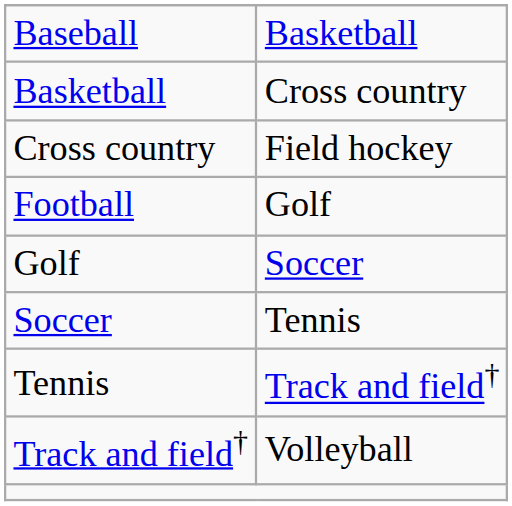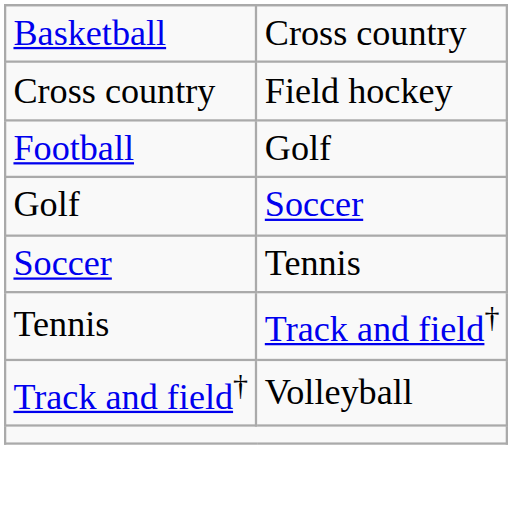- row: (76, 33)
